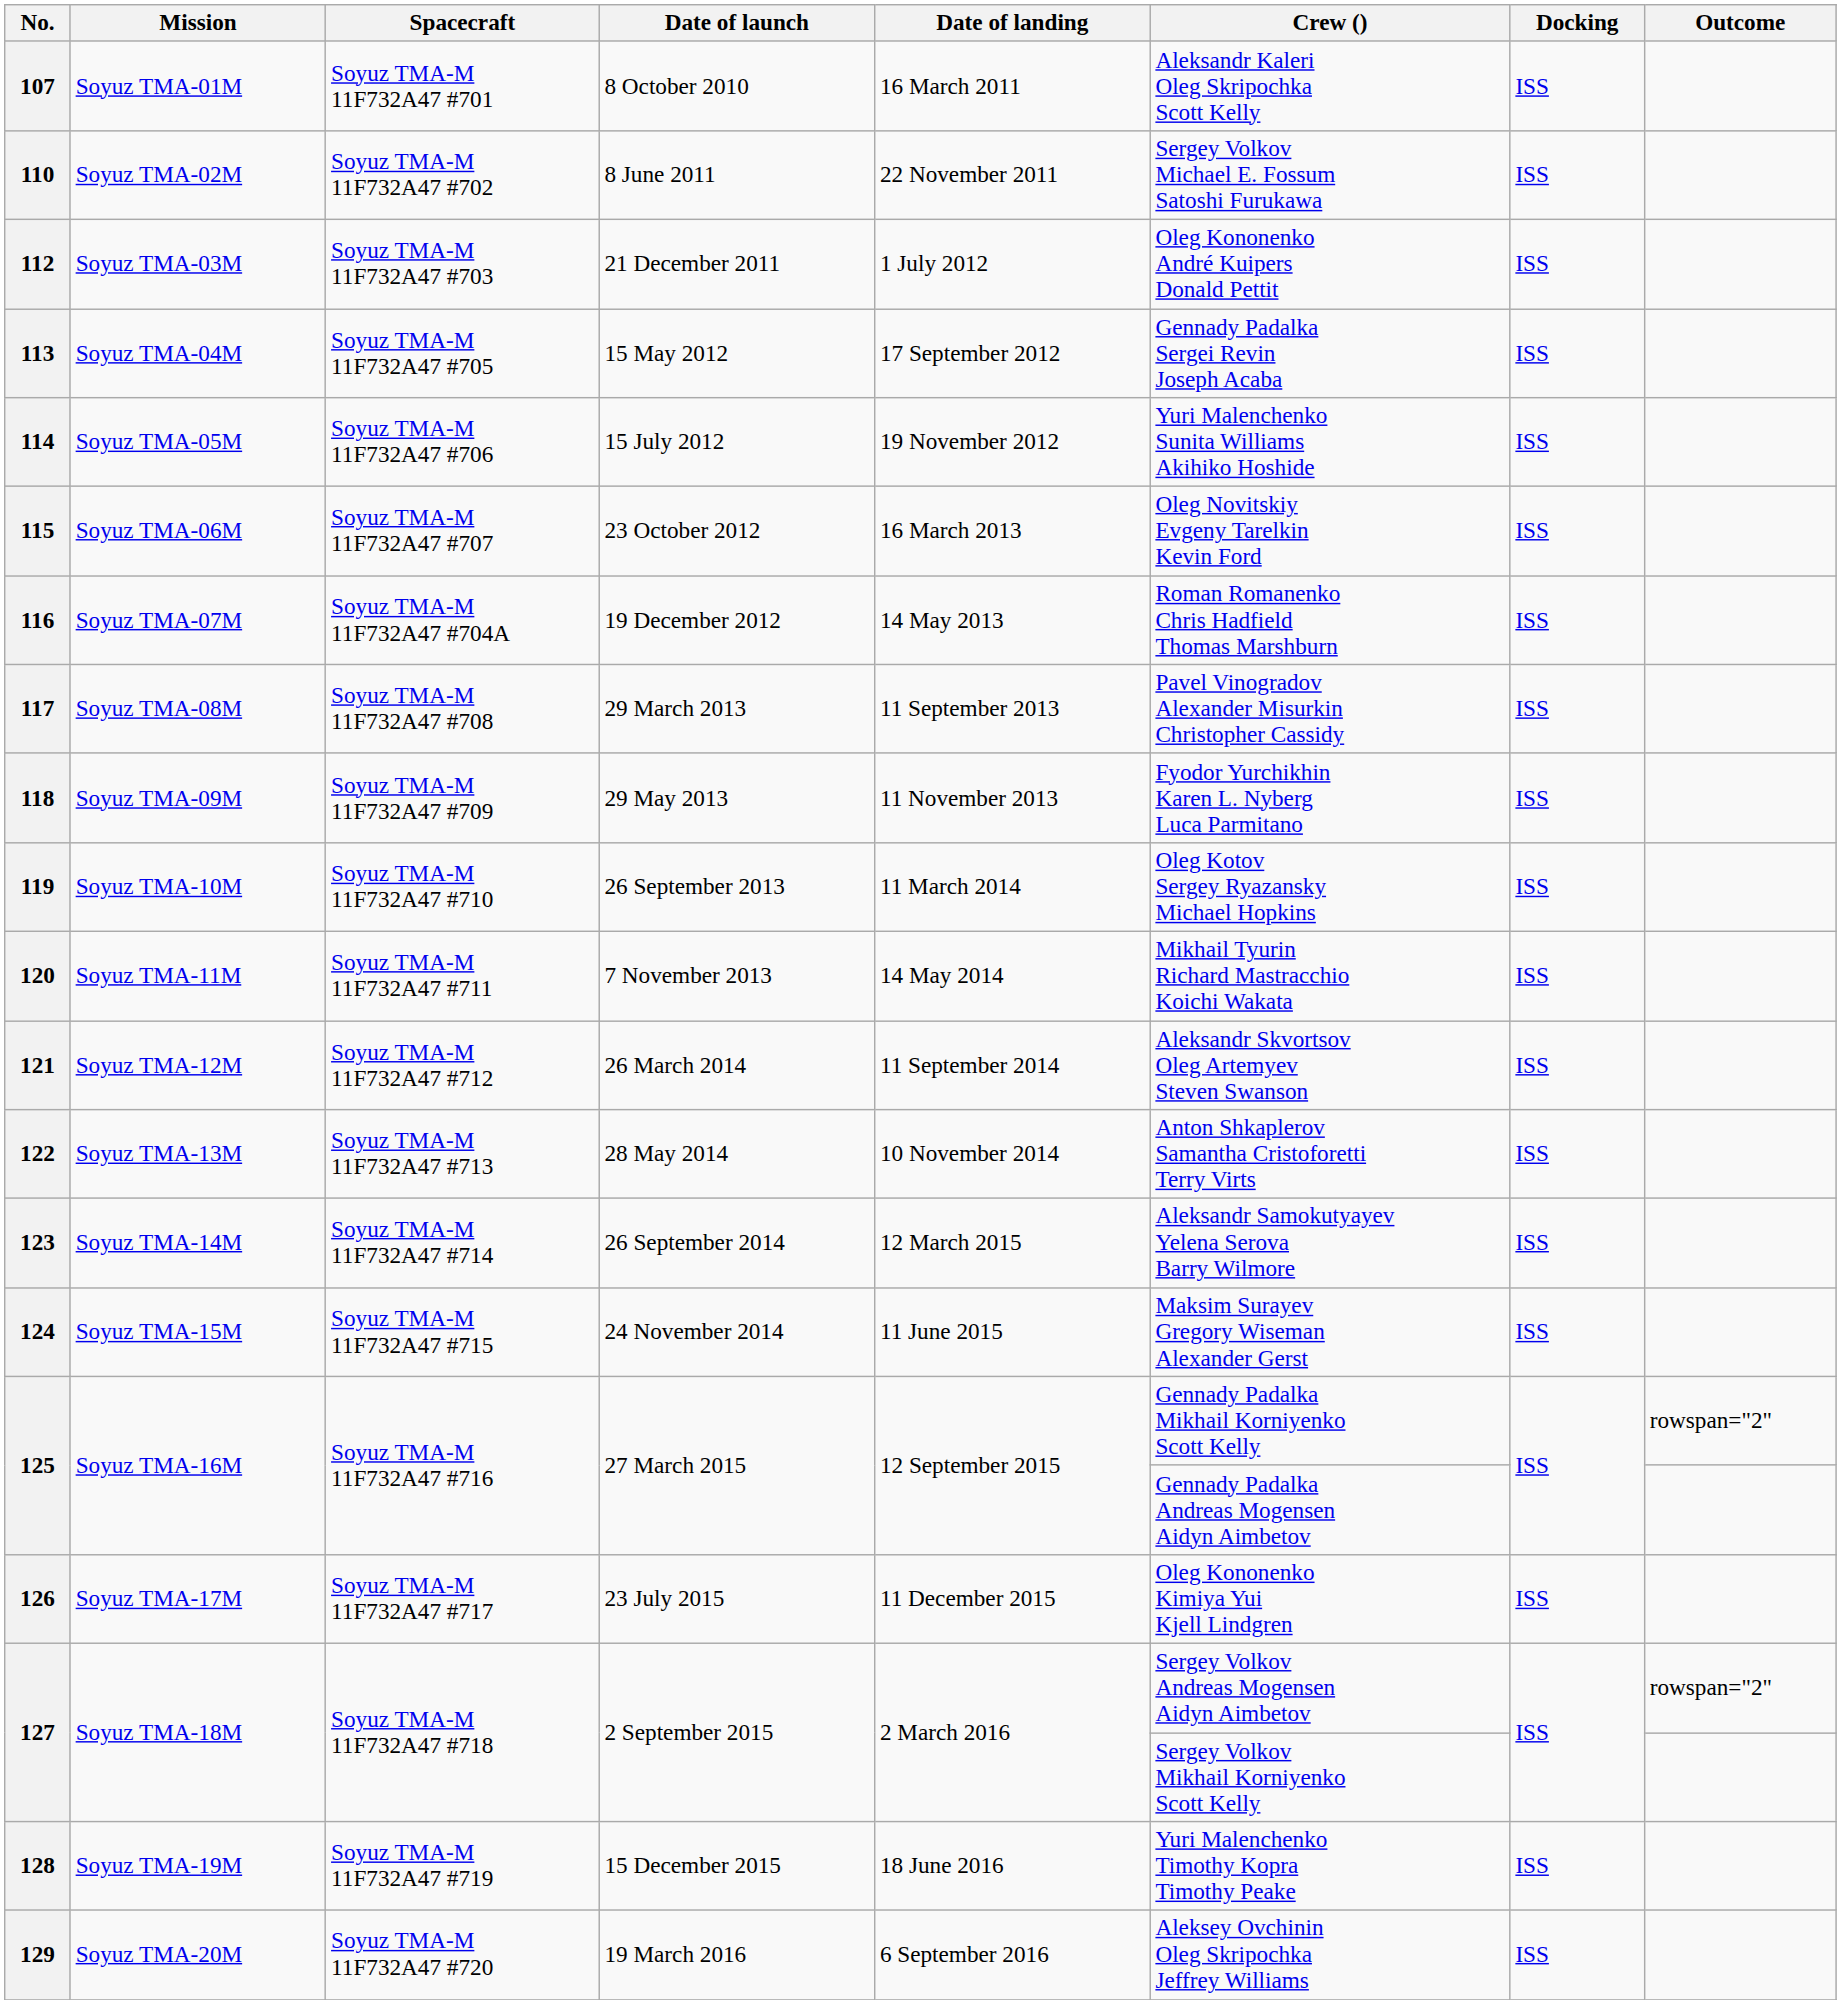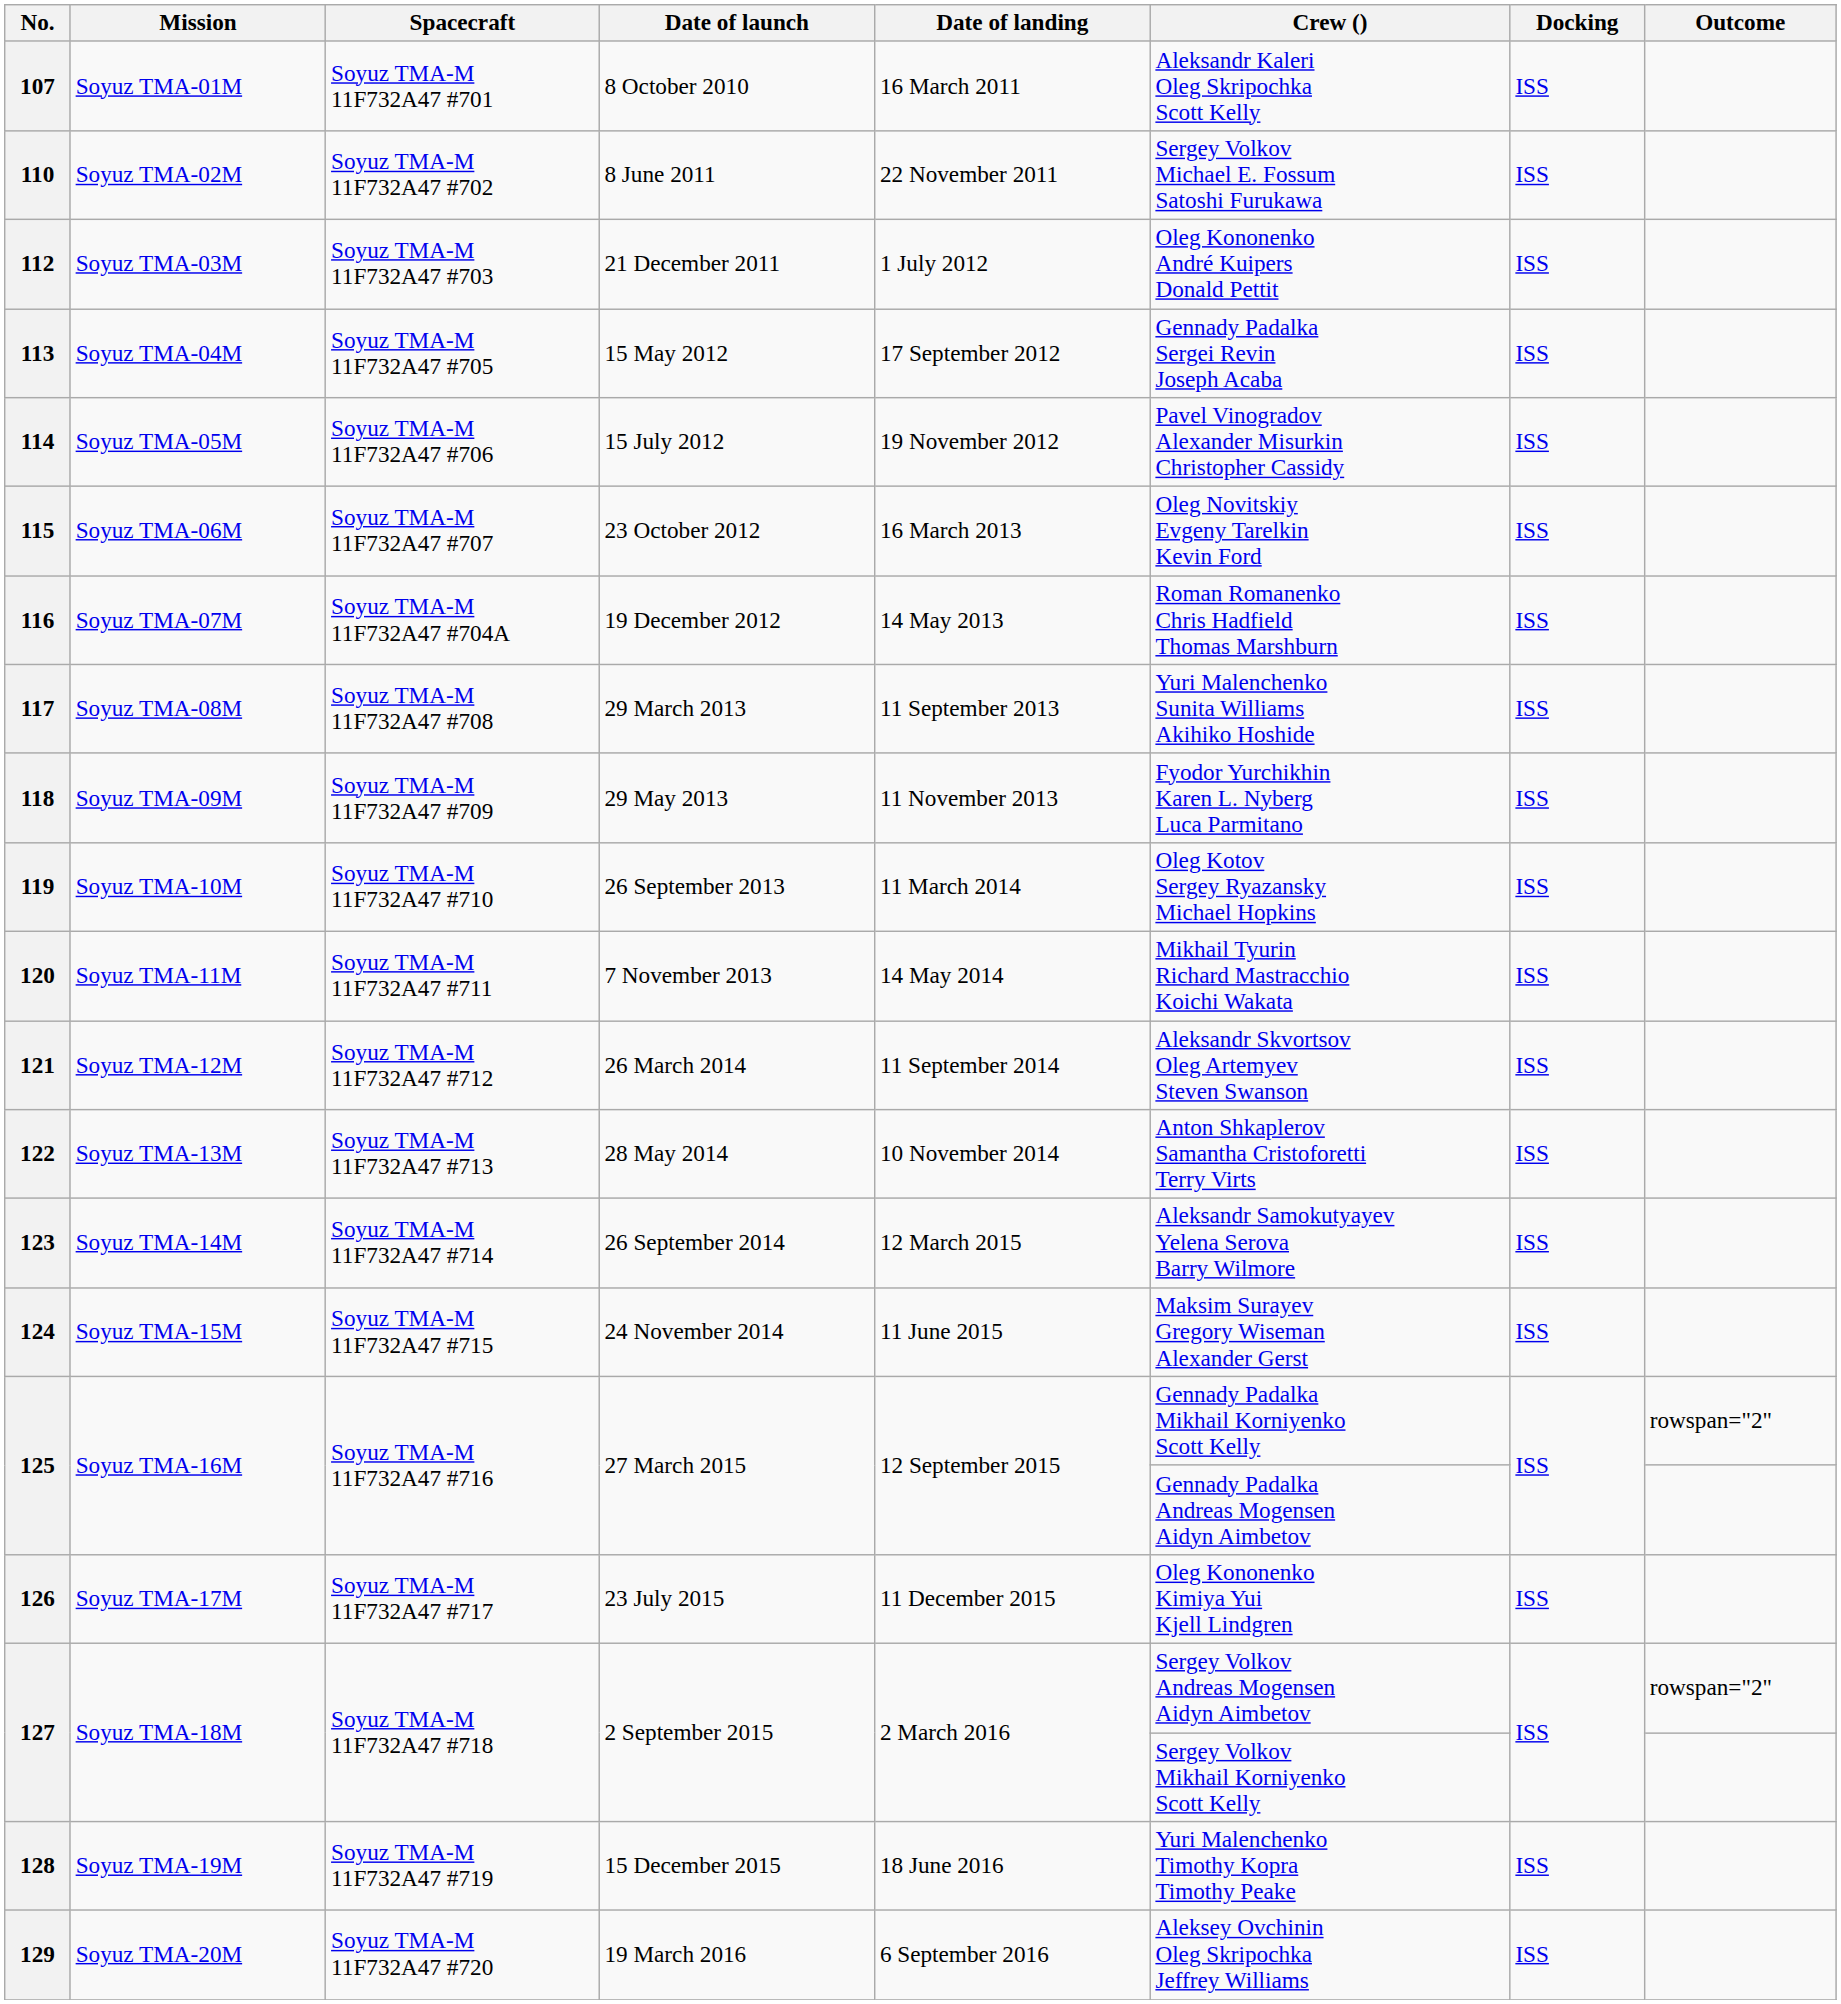(1241, 441) Yuri Malenchenko Sunita Williams Akihiko Hoshide -> (1250, 441) Pavel Vinogradov Alexander Misurkin Christopher Cassidy
(1250, 708) Pavel Vinogradov Alexander Misurkin Christopher Cassidy -> (1241, 708) Yuri Malenchenko Sunita Williams Akihiko Hoshide
